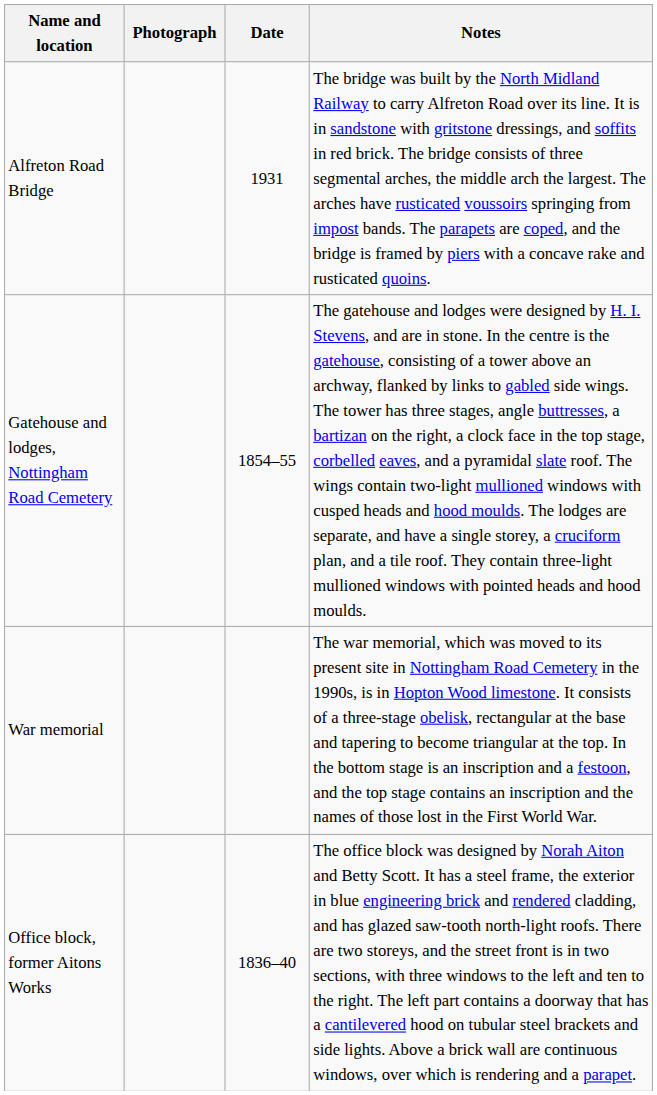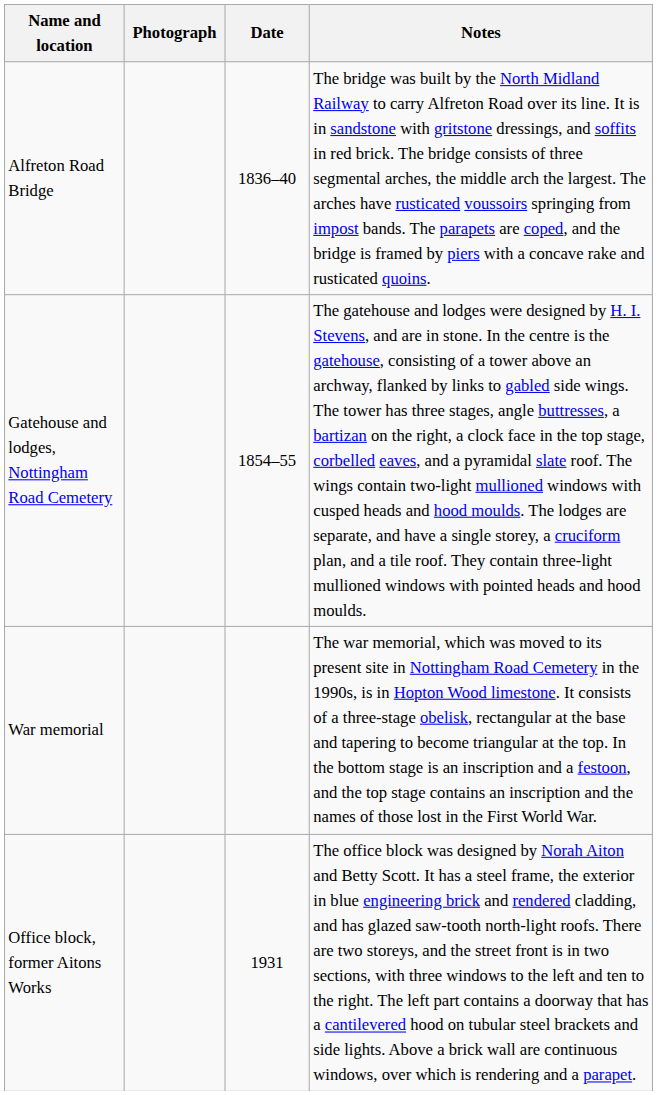(267, 178) 1931 -> (267, 178) 1836–40
(267, 962) 1836–40 -> (267, 962) 1931
